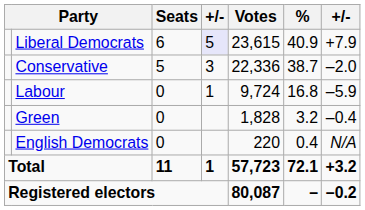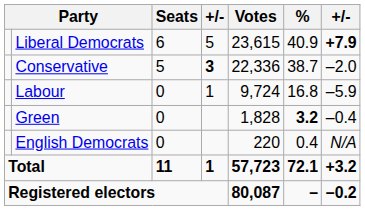(210, 42) lavender background -> (210, 42) no background
(341, 42) normal -> (341, 42) bold
(210, 67) normal -> (210, 67) bold
(307, 117) normal -> (307, 117) bold
